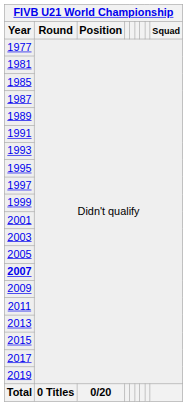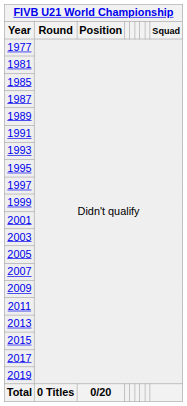(19, 271) bold -> (19, 271) normal
